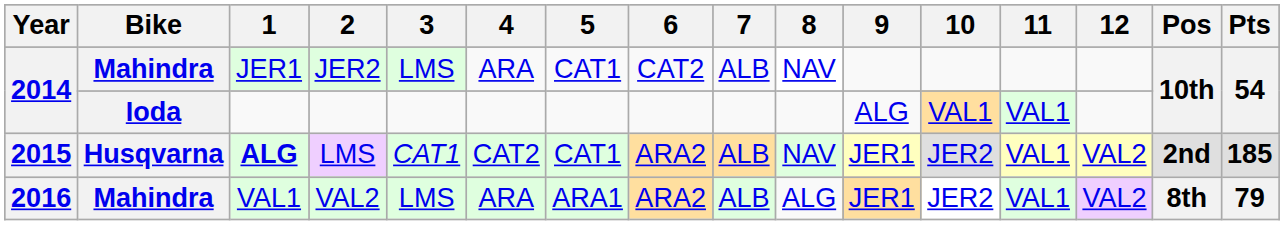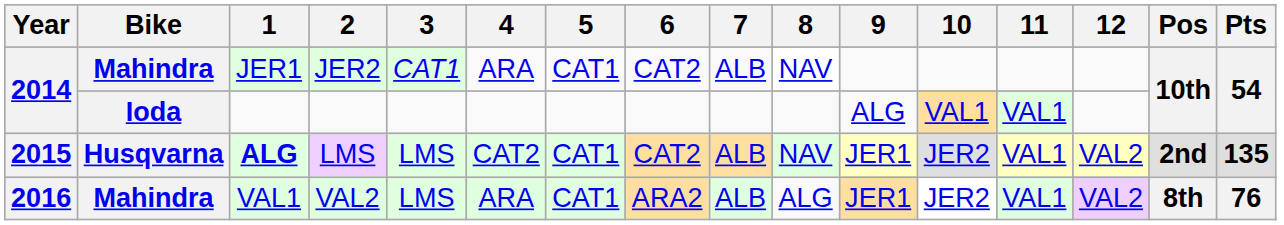(427, 68) LMS -> (427, 68) CAT1
(427, 154) CAT1 -> (427, 154) LMS
(671, 154) ARA2 -> (667, 154) CAT2
(1250, 154) 185 -> (1246, 154) 135
(588, 197) ARA1 -> (586, 197) CAT1
(1250, 197) 79 -> (1246, 197) 76
